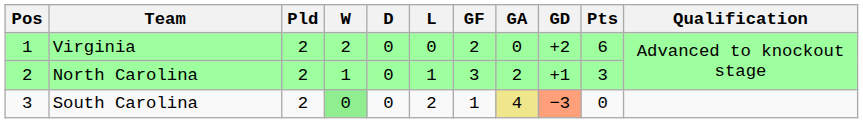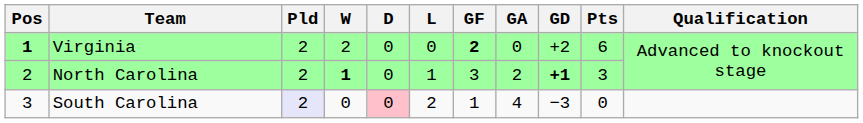(27, 47) normal -> (27, 47) bold
(474, 47) normal -> (474, 47) bold
(346, 75) normal -> (346, 75) bold
(560, 75) normal -> (560, 75) bold
(303, 103) no background -> (303, 103) lavender background
(346, 103) lightgreen background -> (346, 103) no background
(389, 103) no background -> (389, 103) pink background
(517, 103) khaki background -> (517, 103) no background
(560, 103) lightsalmon background -> (560, 103) no background
